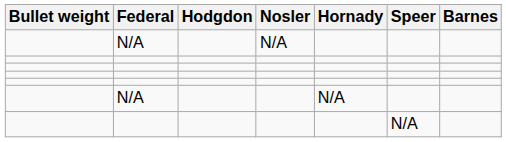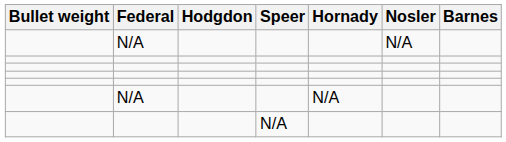columns swapped: (413, 17) <-> (285, 17)
